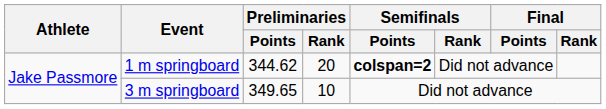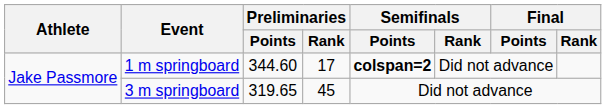(273, 66) 344.62 -> (273, 66) 344.60
(326, 66) 20 -> (326, 66) 17
(273, 91) 349.65 -> (273, 91) 319.65
(326, 91) 10 -> (326, 91) 45
